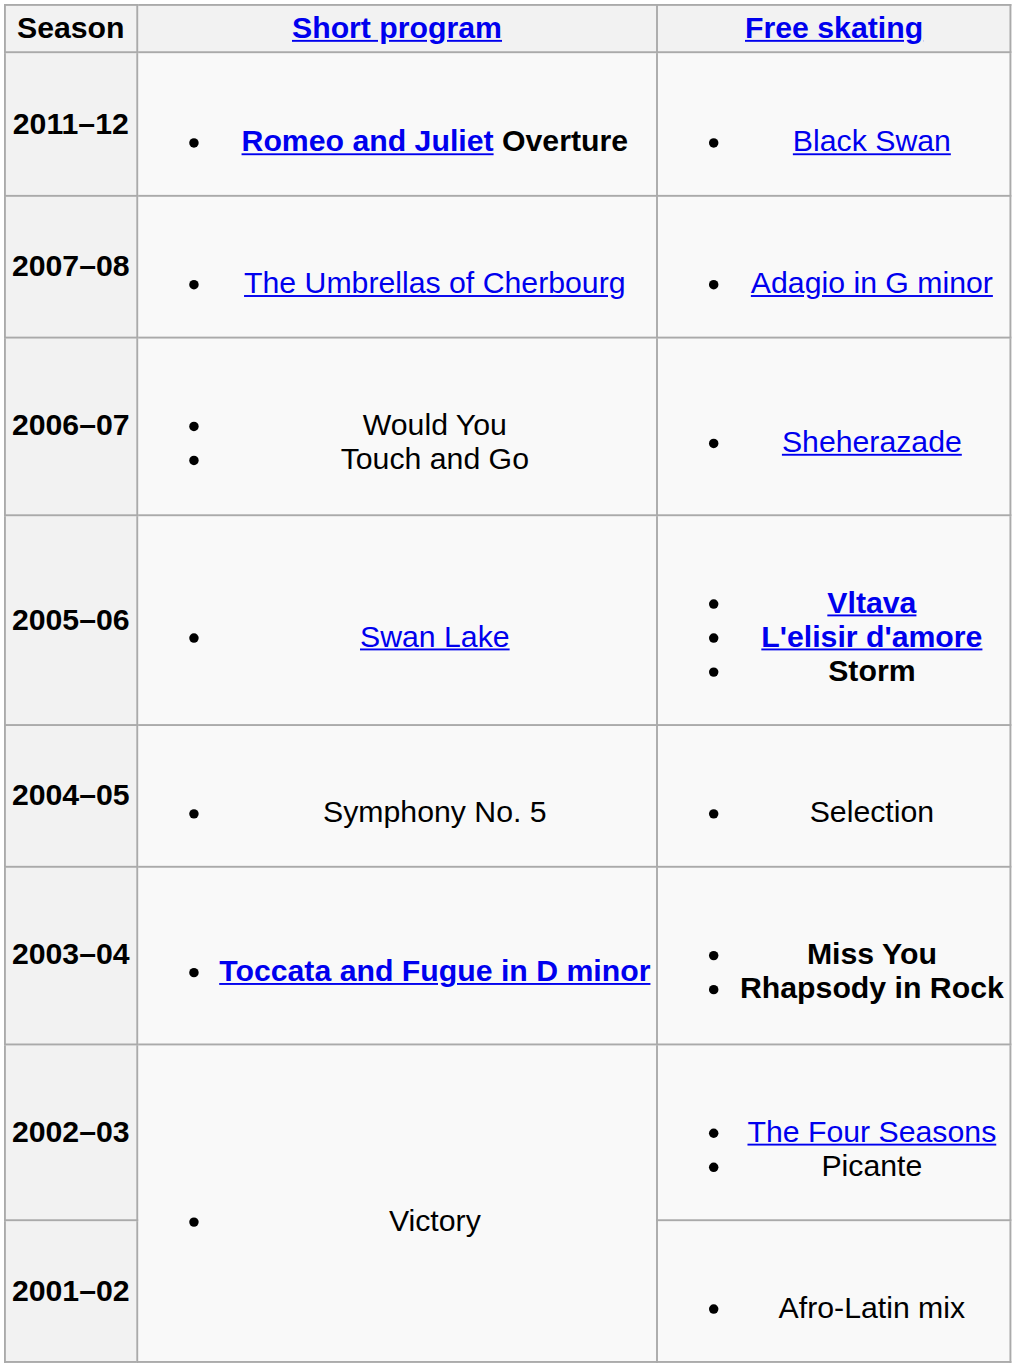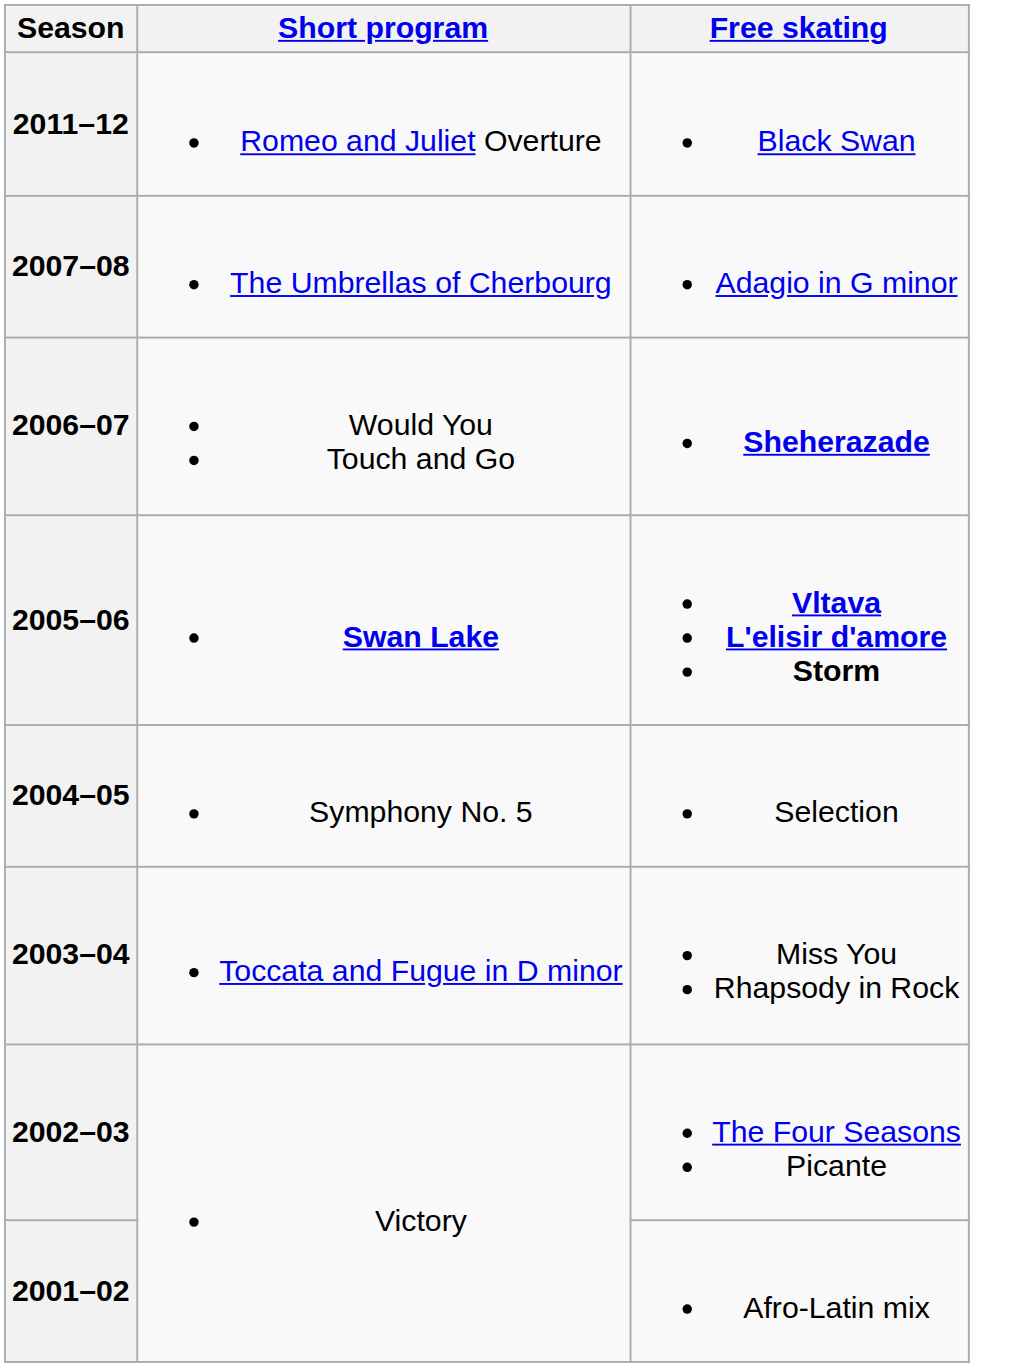(397, 141) bold -> (383, 141) normal
(834, 443) normal -> (799, 443) bold
(397, 637) normal -> (383, 637) bold
(397, 973) bold -> (383, 973) normal
(834, 973) bold -> (799, 973) normal
